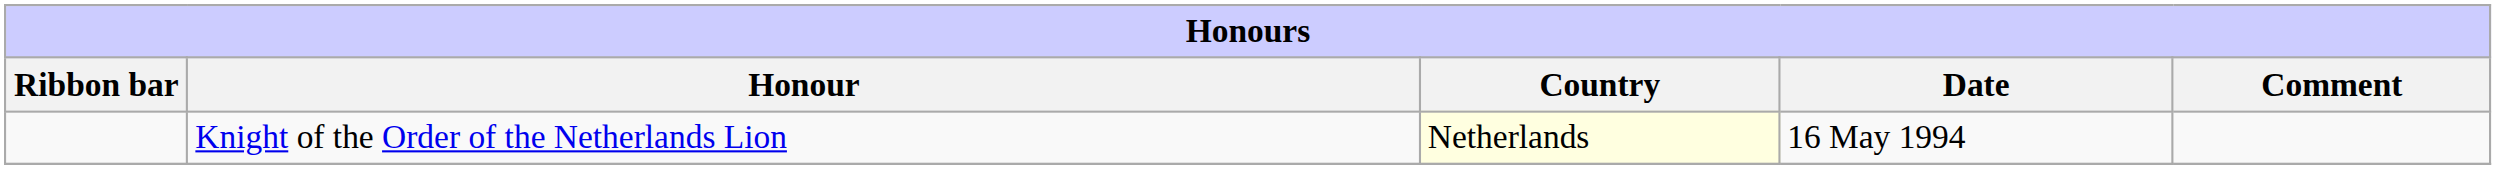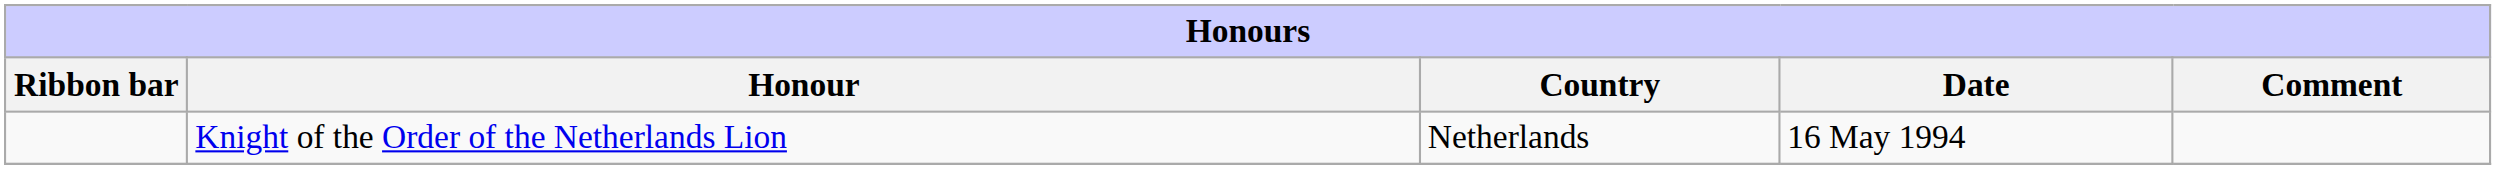(1509, 137) lightyellow background -> (1509, 137) no background
